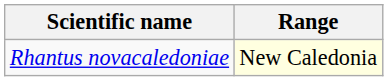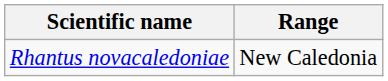(308, 57) lightyellow background -> (308, 57) no background
